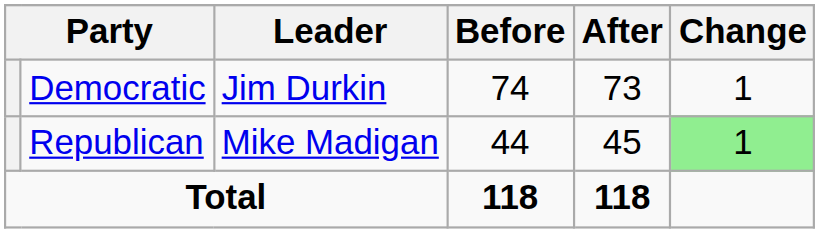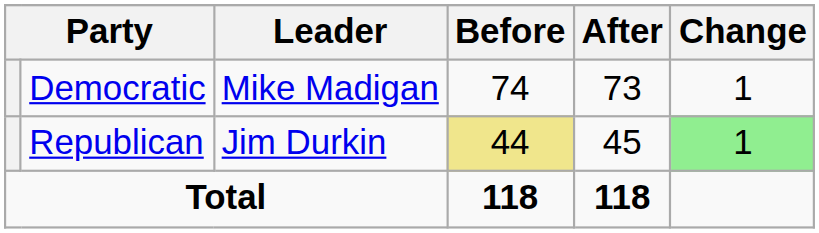(304, 87) Jim Durkin -> (330, 87) Mike Madigan
(330, 142) Mike Madigan -> (304, 142) Jim Durkin
(510, 142) no background -> (510, 142) khaki background
